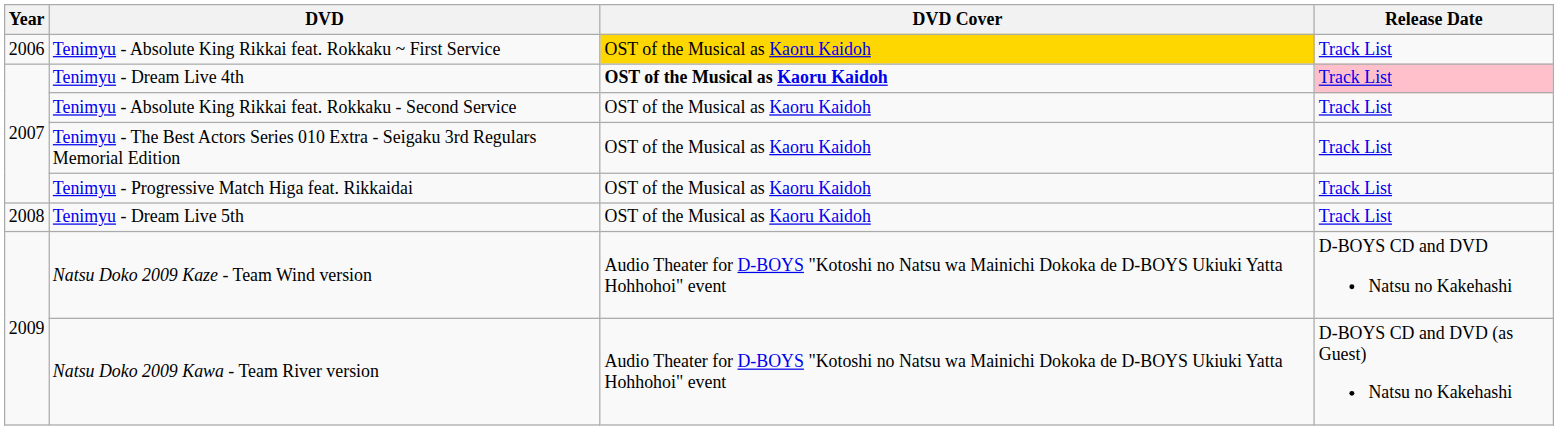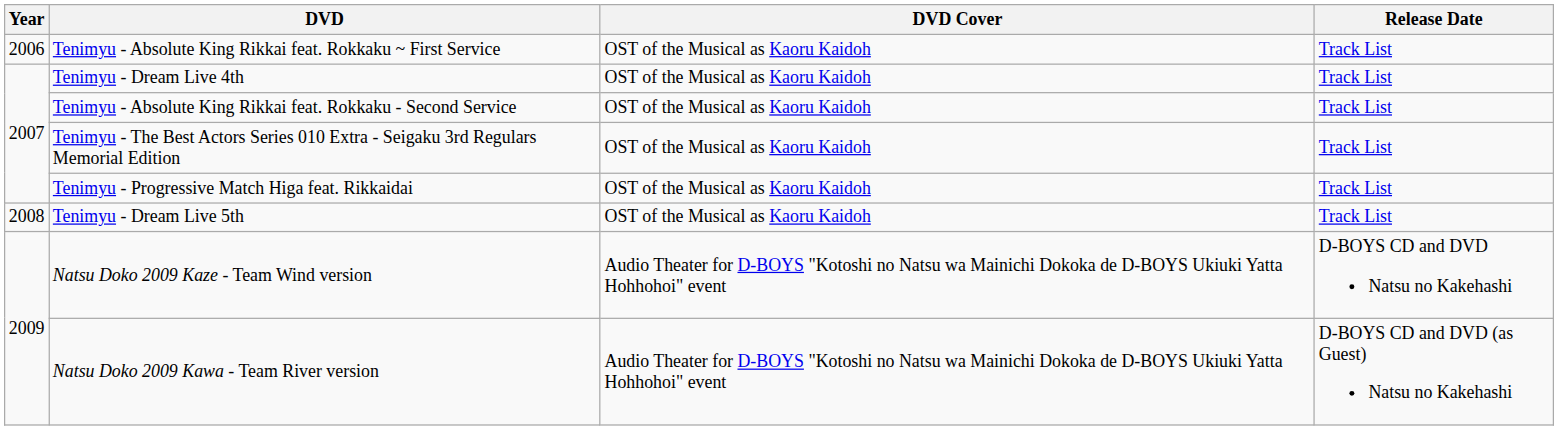(738, 49) gold background -> (738, 49) no background
(746, 78) bold -> (738, 78) normal
(1355, 78) pink background -> (1355, 78) no background
